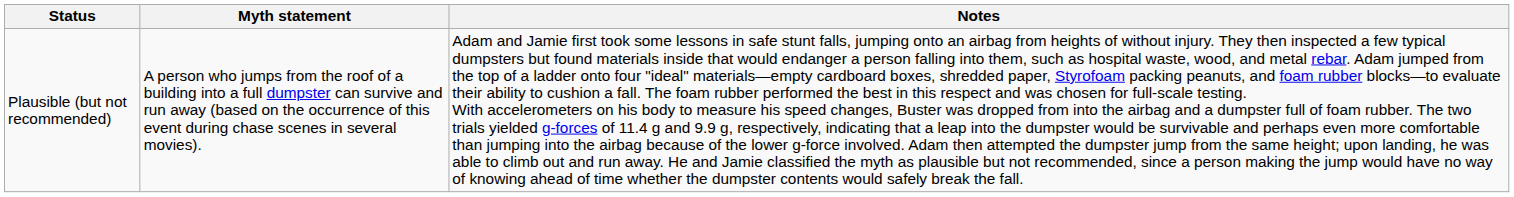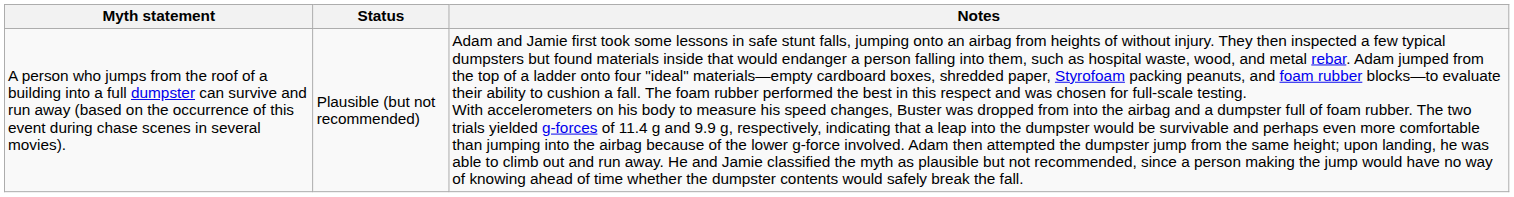columns swapped: (294, 16) <-> (72, 16)
